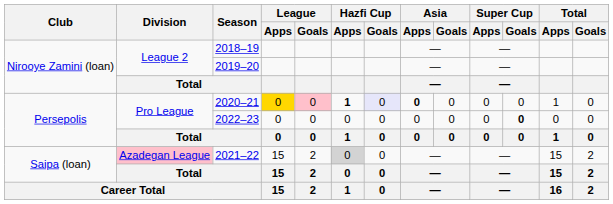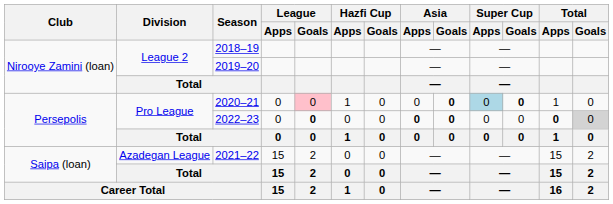(278, 102) gold background -> (278, 102) no background
(347, 102) bold -> (347, 102) normal
(382, 102) lavender background -> (382, 102) no background
(417, 102) bold -> (417, 102) normal
(452, 102) normal -> (452, 102) bold
(486, 102) no background -> (486, 102) lightblue background
(521, 102) normal -> (521, 102) bold
(313, 119) normal -> (313, 119) bold
(417, 119) normal -> (417, 119) bold
(452, 119) normal -> (452, 119) bold
(521, 119) bold -> (521, 119) normal
(556, 119) normal -> (556, 119) bold
(591, 119) no background -> (591, 119) lightgrey background
(165, 155) pink background -> (165, 155) no background
(347, 155) lightgrey background -> (347, 155) no background
